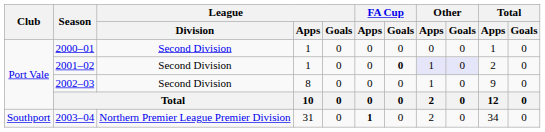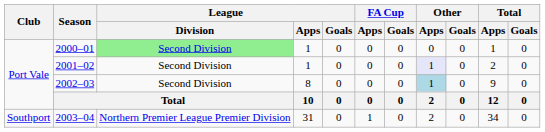(195, 48) no background -> (195, 48) lightgreen background
(401, 65) bold -> (401, 65) normal
(462, 65) lavender background -> (462, 65) no background
(431, 83) no background -> (431, 83) lightblue background
(370, 118) bold -> (370, 118) normal
